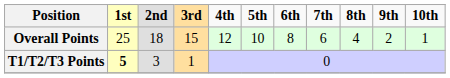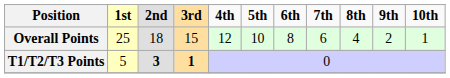(123, 61) bold -> (123, 61) normal
(156, 61) normal -> (156, 61) bold
(191, 61) normal -> (191, 61) bold
